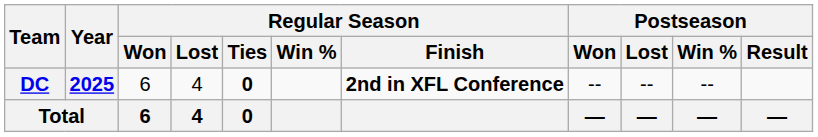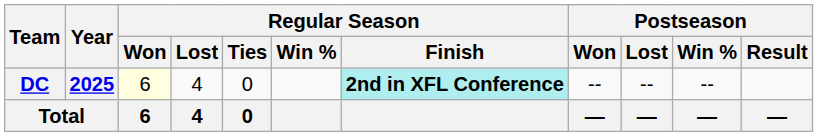(145, 84) no background -> (145, 84) lightyellow background
(247, 84) bold -> (247, 84) normal
(455, 84) no background -> (455, 84) paleturquoise background
